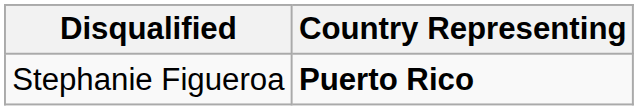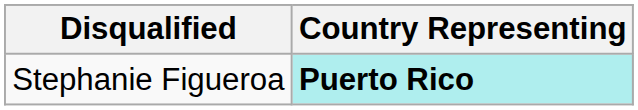(386, 78) no background -> (386, 78) paleturquoise background
